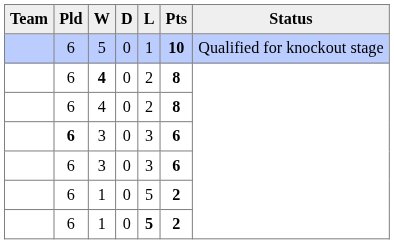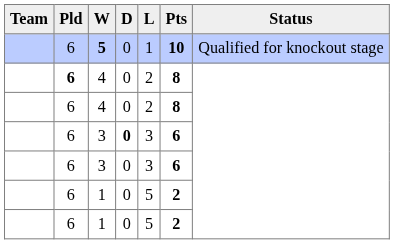(102, 48) normal -> (102, 48) bold
(71, 77) normal -> (71, 77) bold
(102, 77) bold -> (102, 77) normal
(71, 136) bold -> (71, 136) normal
(127, 136) normal -> (127, 136) bold
(149, 224) bold -> (149, 224) normal
